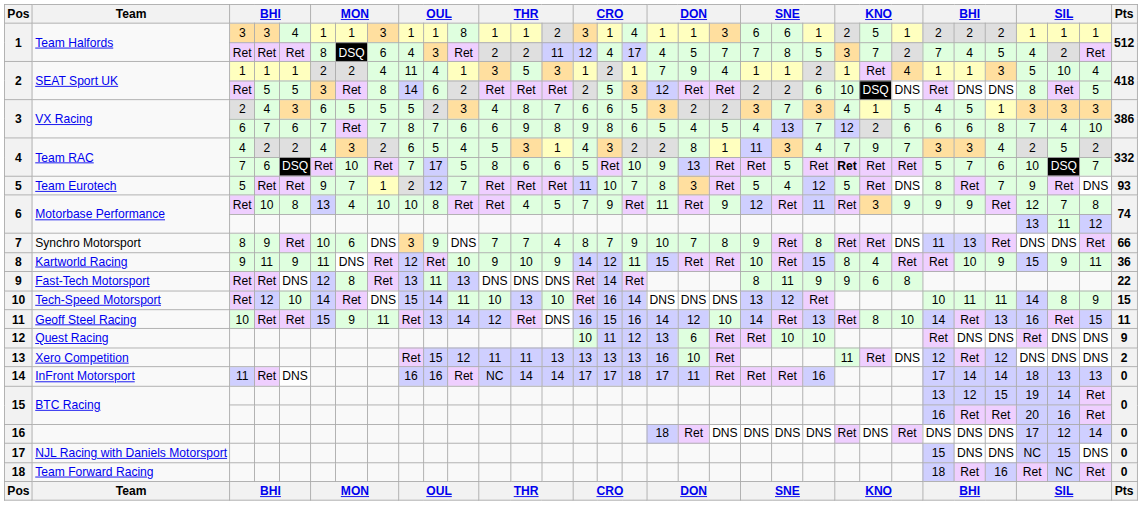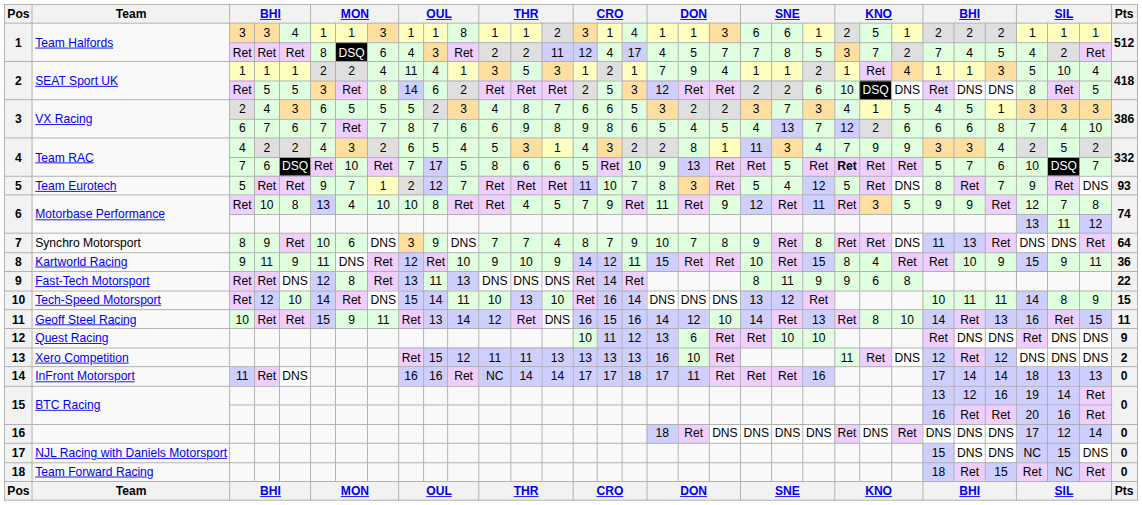(907, 147) 7 -> (907, 147) 9
(907, 204) 9 -> (907, 204) 5
(1124, 243) 66 -> (1124, 243) 64
(1001, 395) 15 -> (1001, 395) 16
(1001, 471) 16 -> (1001, 471) 15
